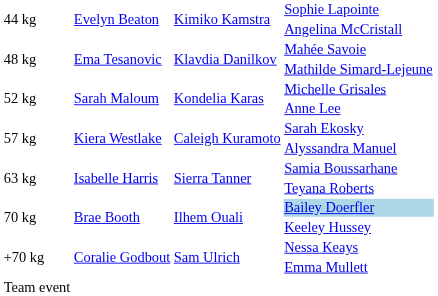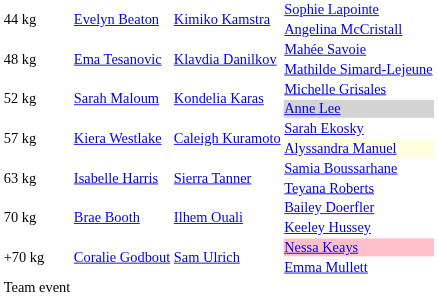(312, 108) no background -> (312, 108) lightgrey background
(340, 148) no background -> (340, 148) lightyellow background
(329, 207) lightblue background -> (329, 207) no background
(321, 247) no background -> (321, 247) pink background
